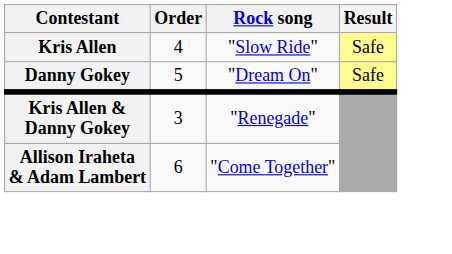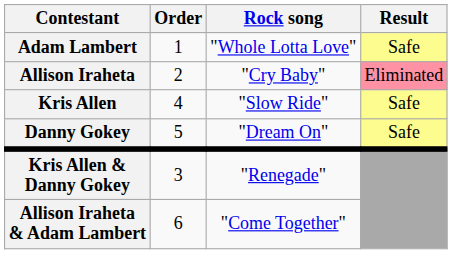+ row: (77, 47)
+ row: (77, 75)
